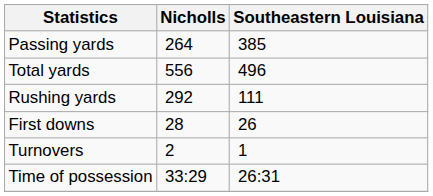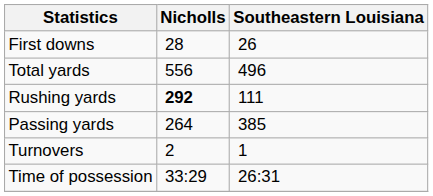rows swapped: (51, 124) <-> (61, 44)
(177, 97) normal -> (177, 97) bold
